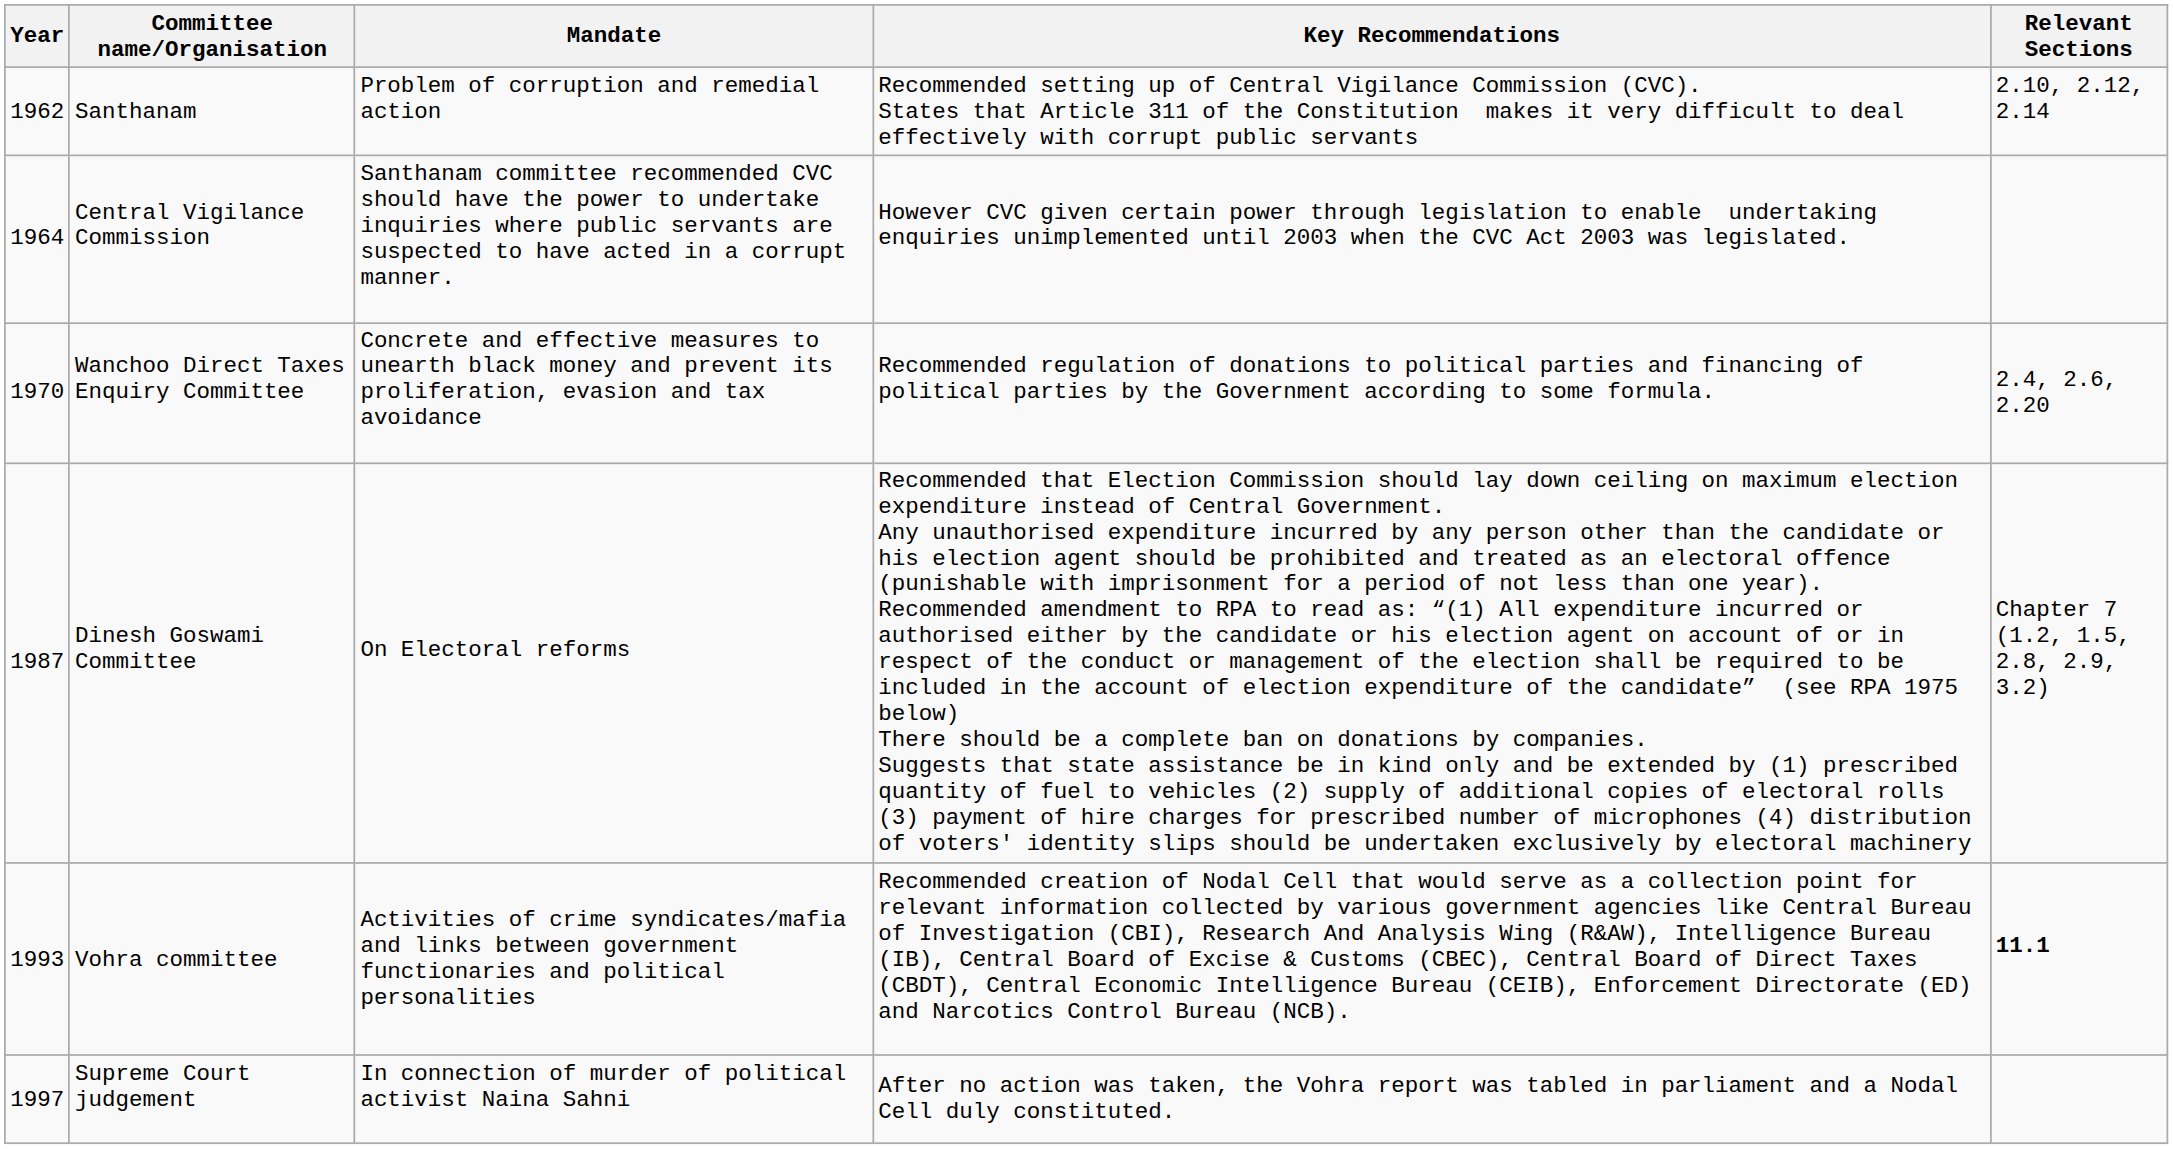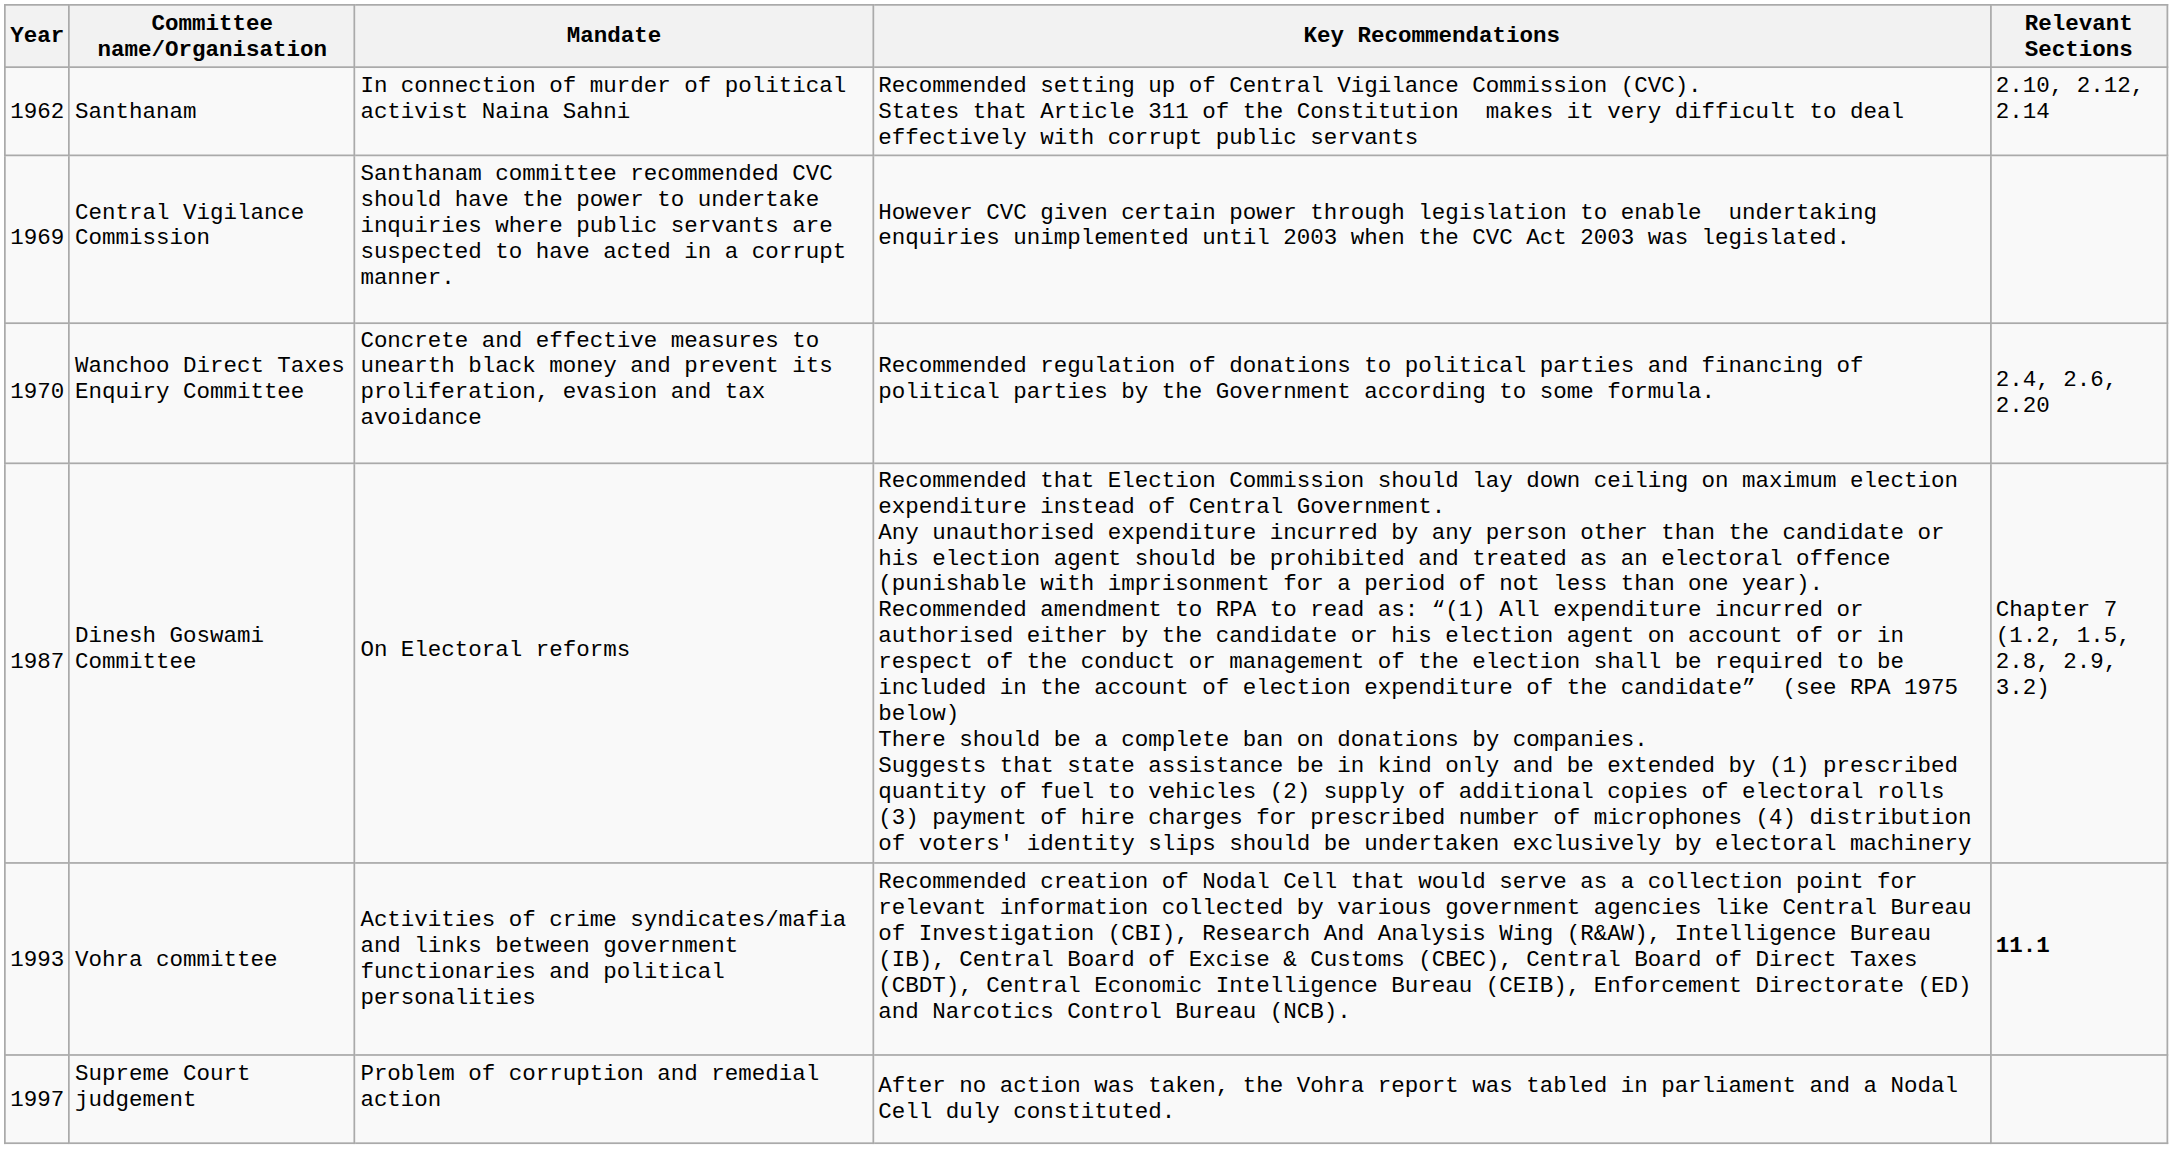(590, 99) Problem of corruption and remedial action -> (603, 99) In connection of murder of political activist Naina Sahni
(37, 239) 1964 -> (37, 239) 1969
(603, 1086) In connection of murder of political activist Naina Sahni -> (590, 1086) Problem of corruption and remedial action
